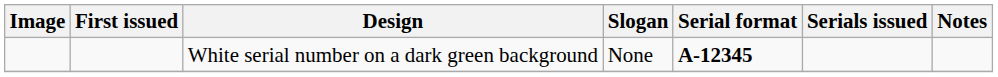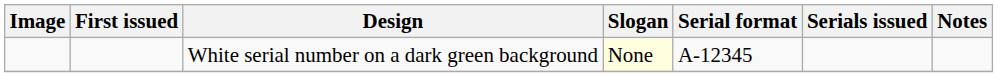(630, 54) no background -> (630, 54) lightyellow background
(715, 54) bold -> (715, 54) normal
